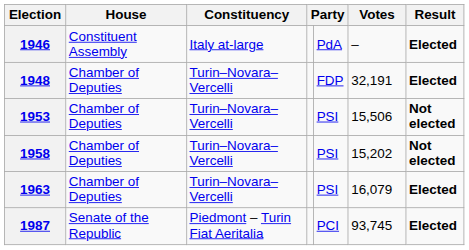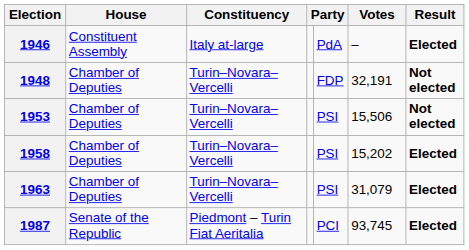(433, 80) Elected -> (432, 80) Not elected
(432, 153) Not elected -> (433, 153) Elected
(372, 189) 16,079 -> (372, 189) 31,079
